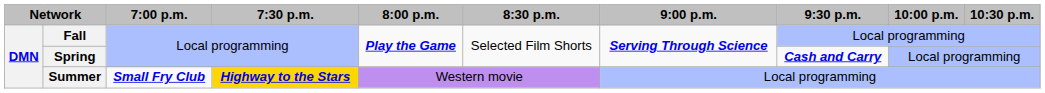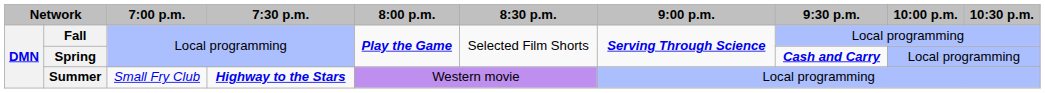(159, 77) bold -> (157, 77) normal
(285, 77) gold background -> (281, 77) no background
